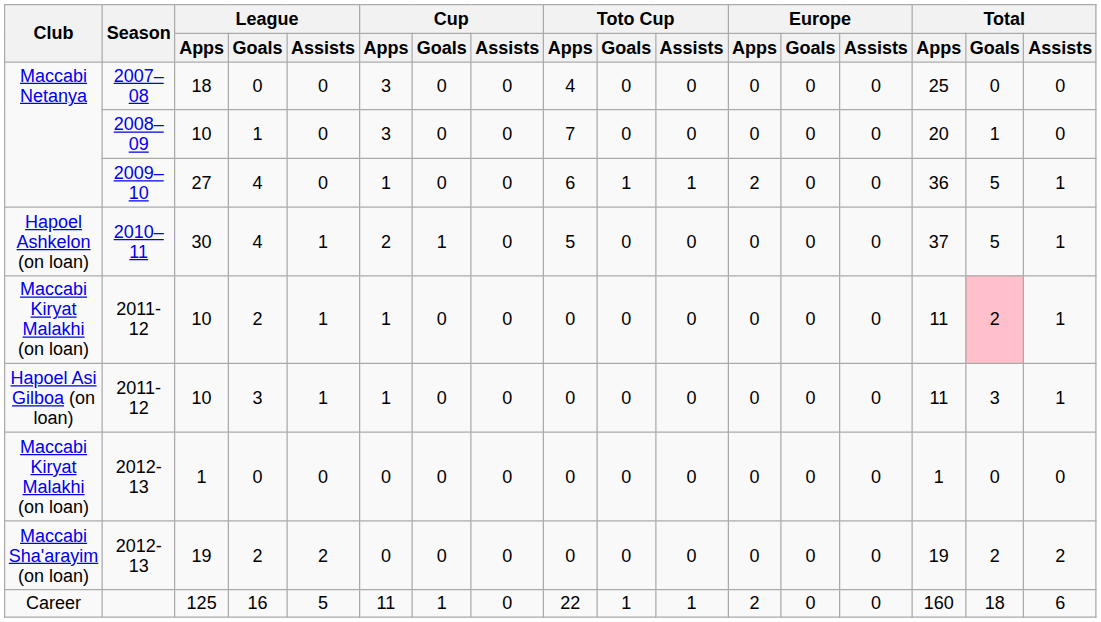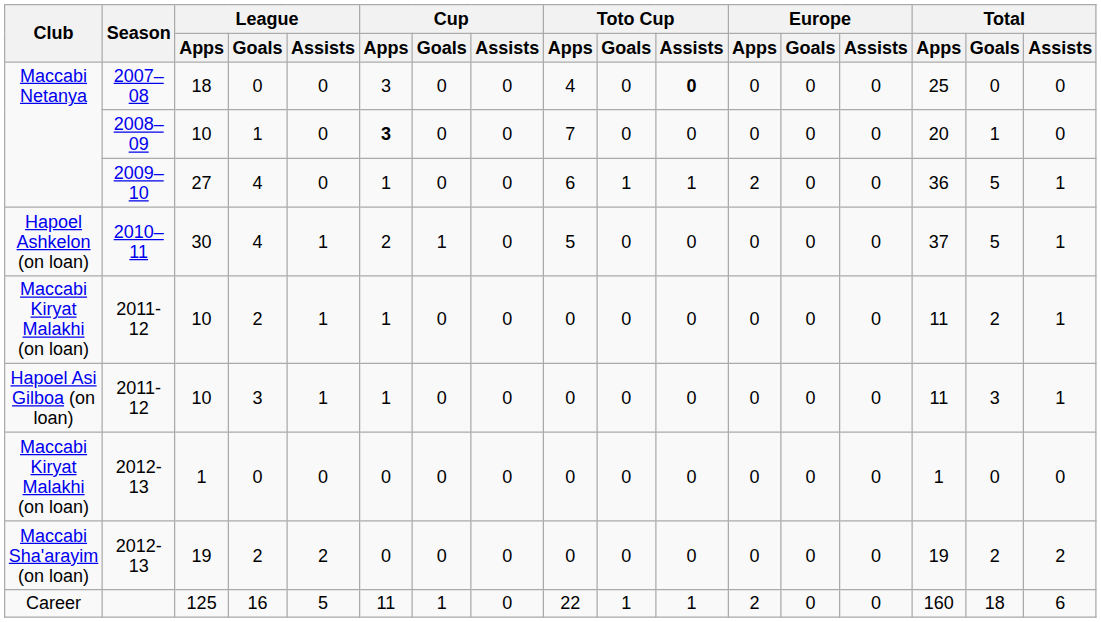(692, 86) normal -> (692, 86) bold
(386, 135) normal -> (386, 135) bold
(995, 320) pink background -> (995, 320) no background
